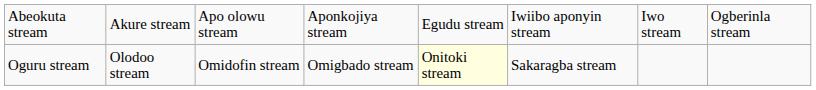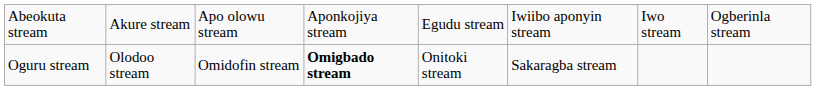(361, 65) normal -> (341, 65) bold
(444, 65) lightyellow background -> (445, 65) no background
